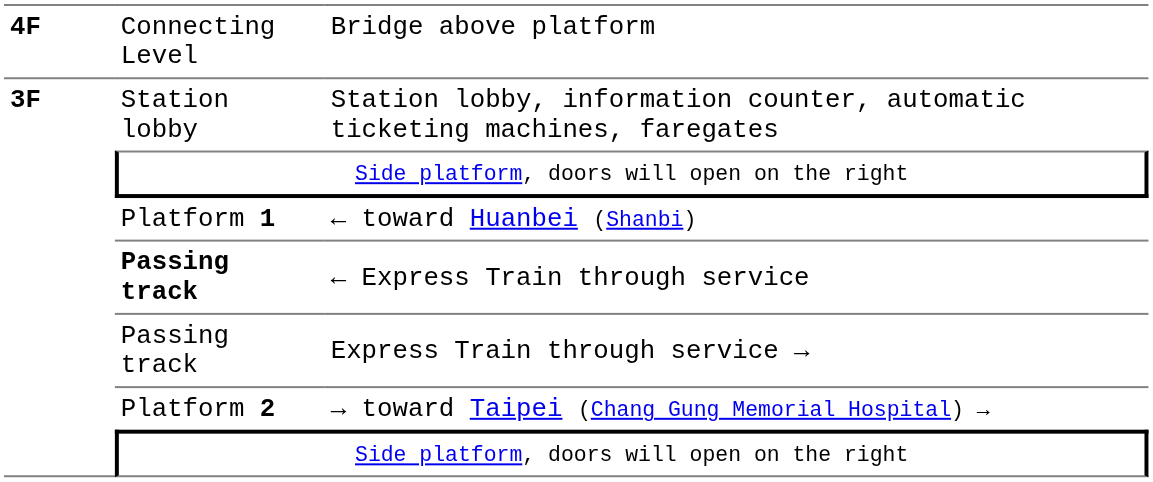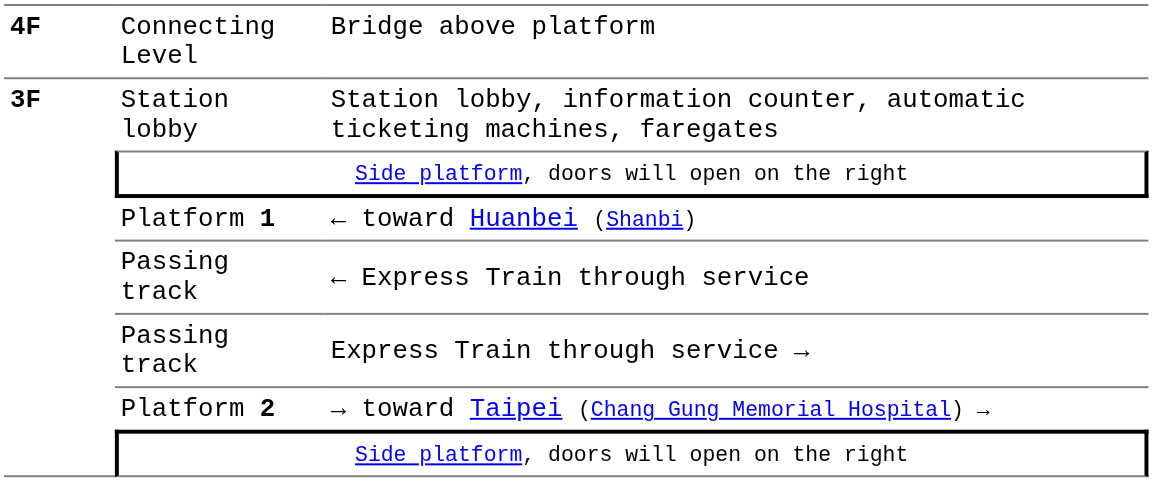(175, 277) bold -> (175, 277) normal
